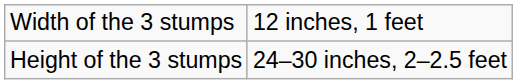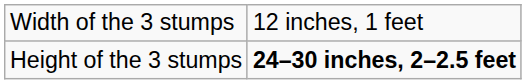(380, 59) normal -> (384, 59) bold
